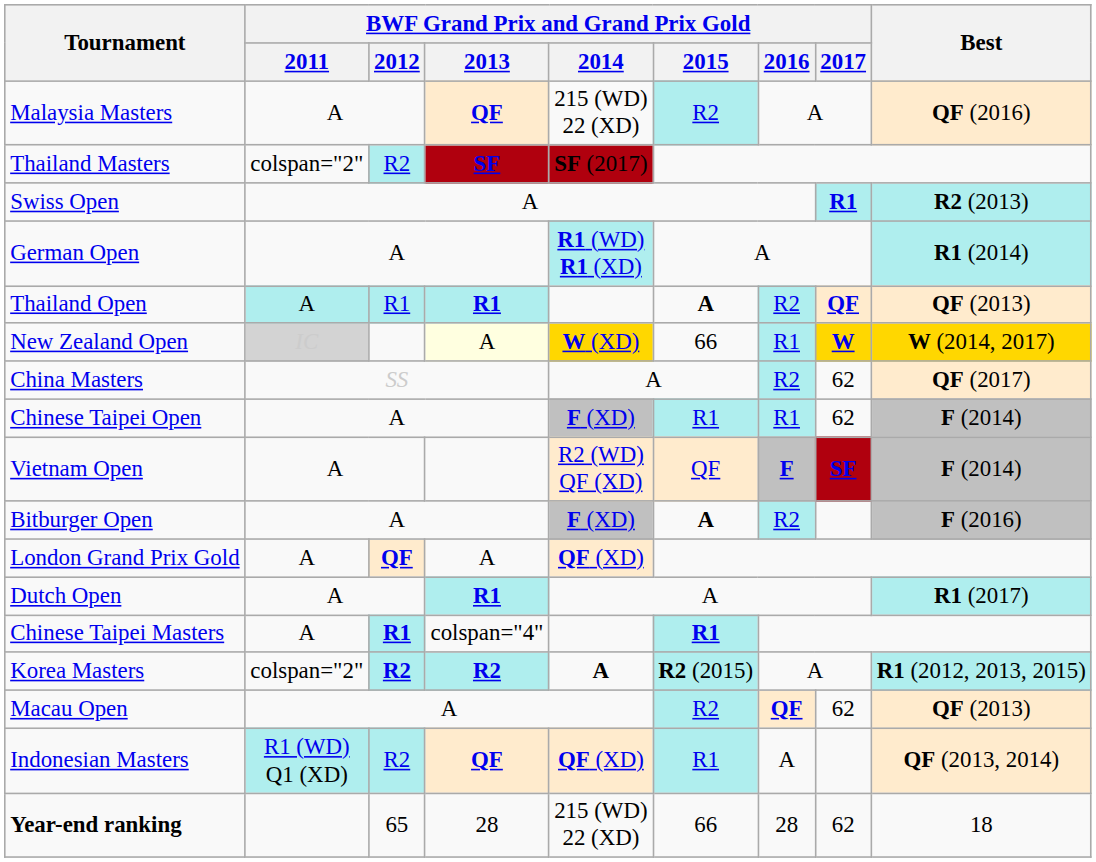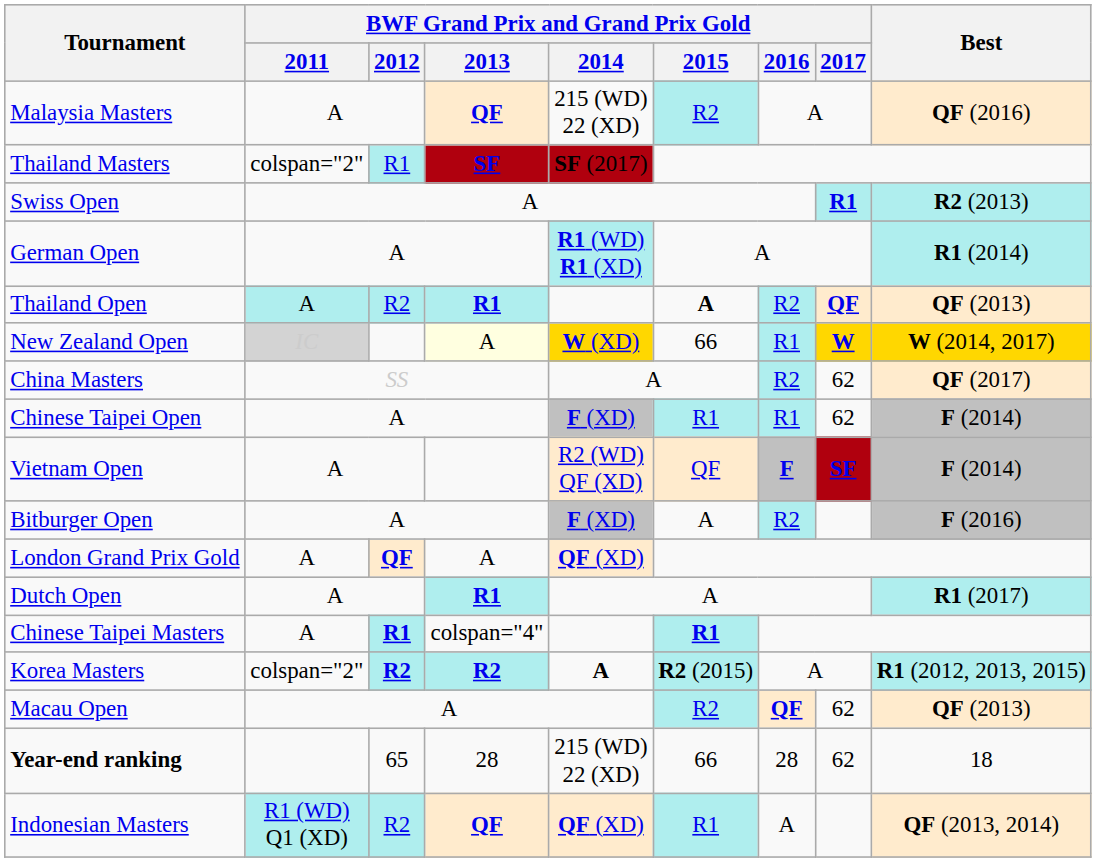(397, 164) R2 -> (397, 164) R1
(397, 304) R1 -> (397, 304) R2
(706, 520) bold -> (706, 520) normal
rows swapped: (99, 760) <-> (96, 825)
